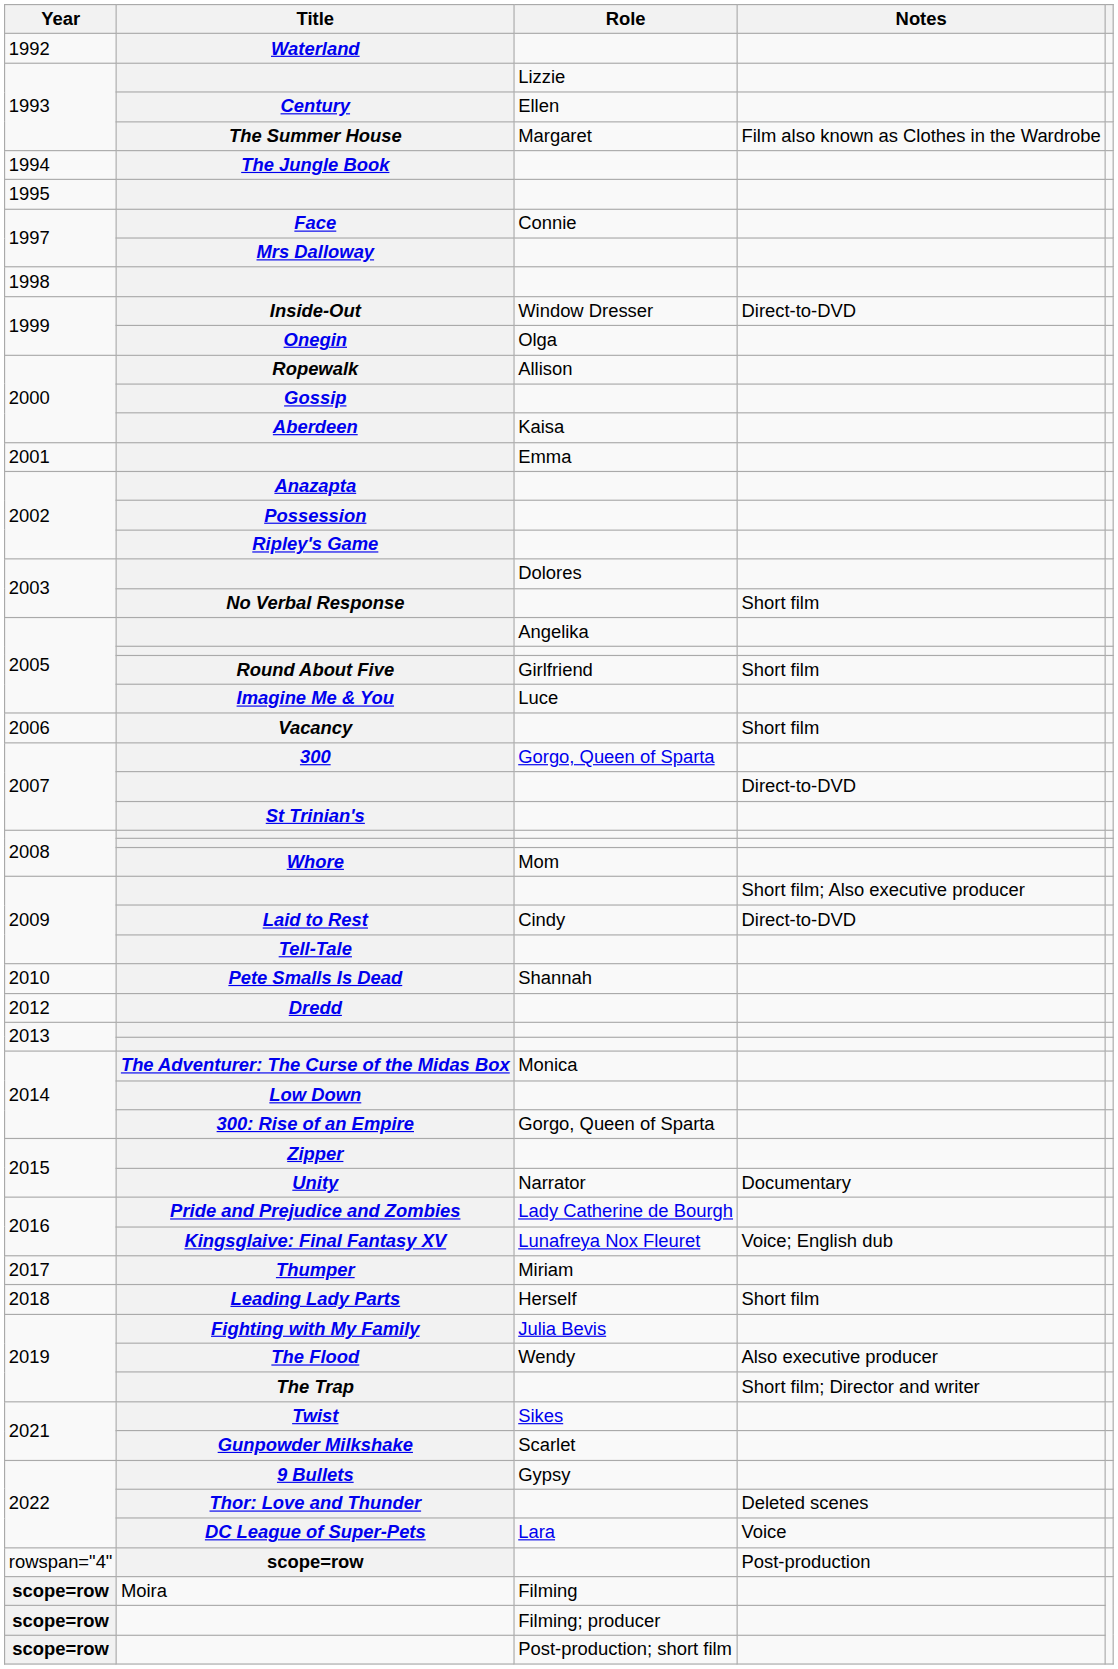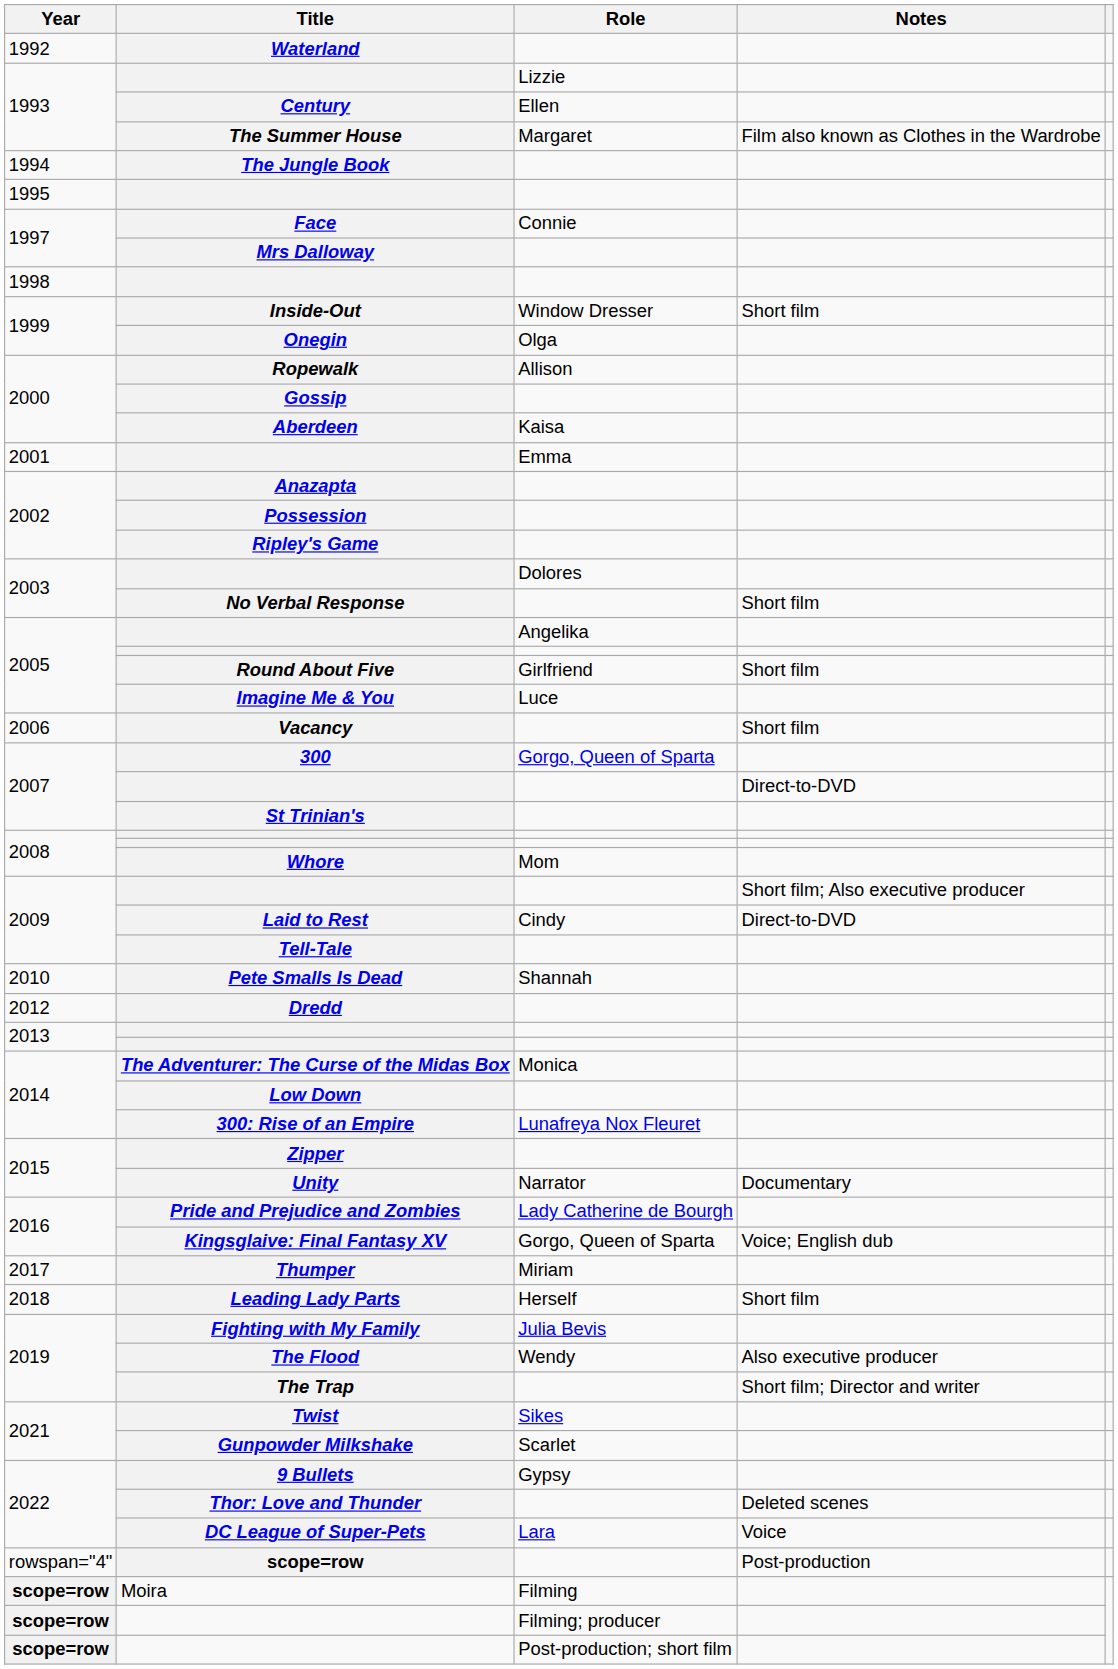(799, 310) Direct-to-DVD -> (780, 310) Short film
(616, 1124) Gorgo, Queen of Sparta -> (609, 1124) Lunafreya Nox Fleuret
(609, 1240) Lunafreya Nox Fleuret -> (616, 1240) Gorgo, Queen of Sparta
